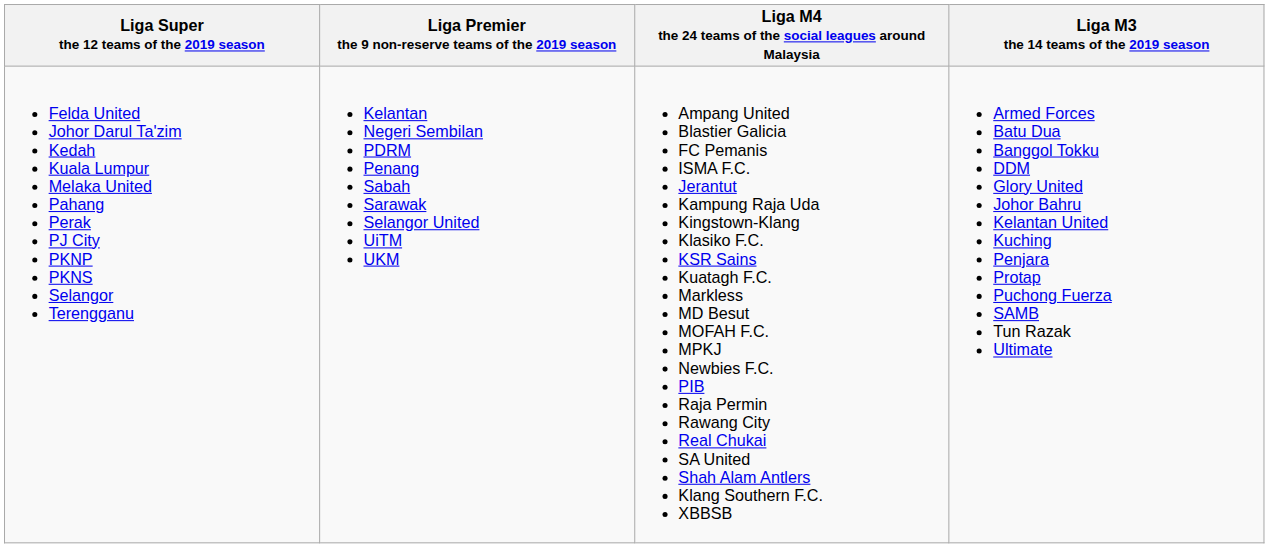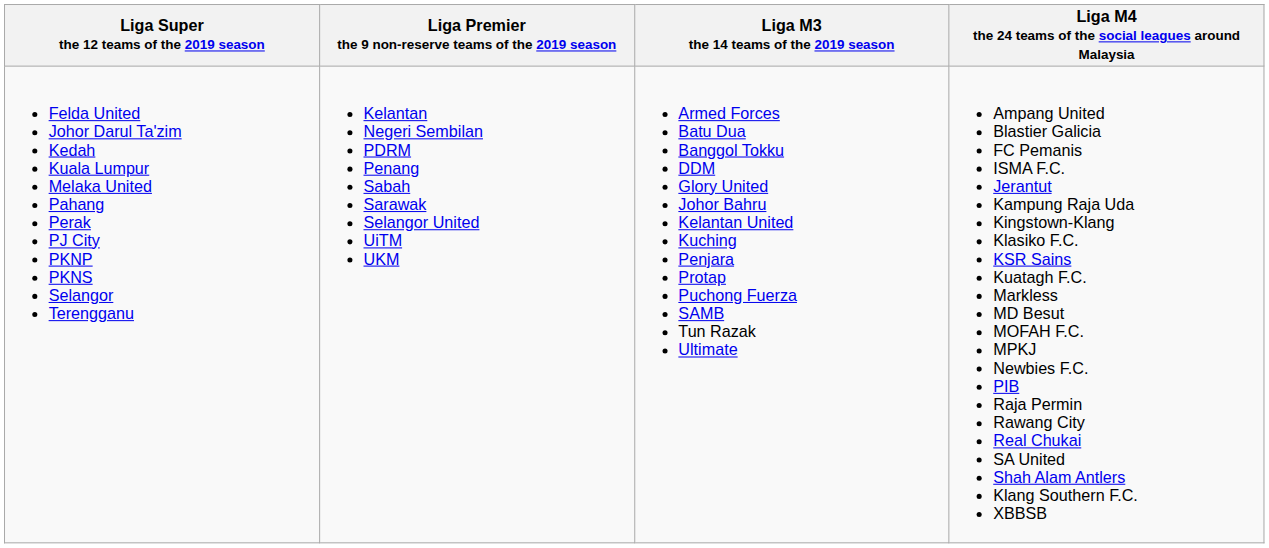columns swapped: (1107, 35) <-> (792, 35)
